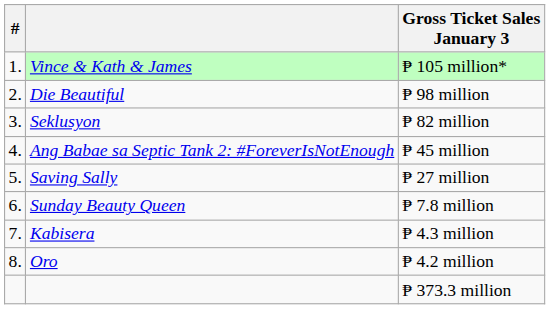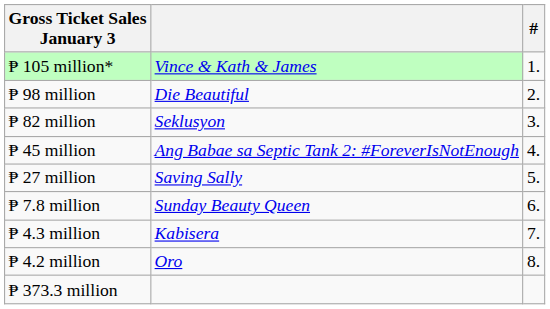columns swapped: (15, 28) <-> (471, 28)
